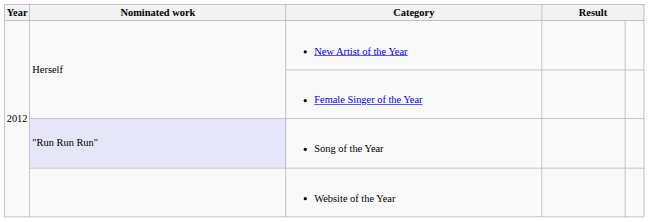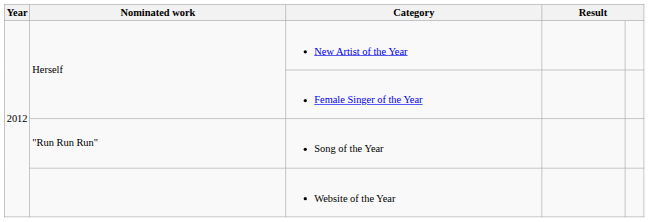(65, 143) lavender background -> (65, 143) no background
